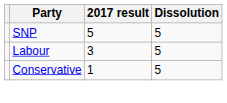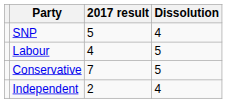(158, 32) 5 -> (158, 32) 4
(90, 51) 3 -> (90, 51) 4
(90, 70) 1 -> (90, 70) 7
+ row: (45, 88)
